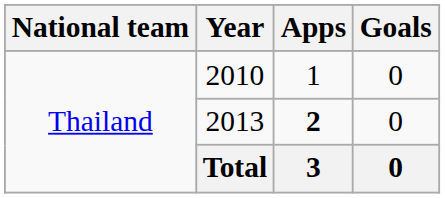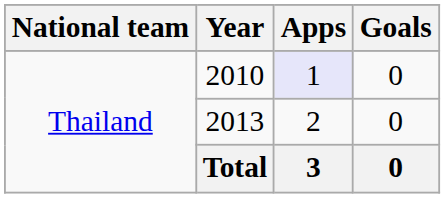(313, 74) no background -> (313, 74) lavender background
(313, 121) bold -> (313, 121) normal
